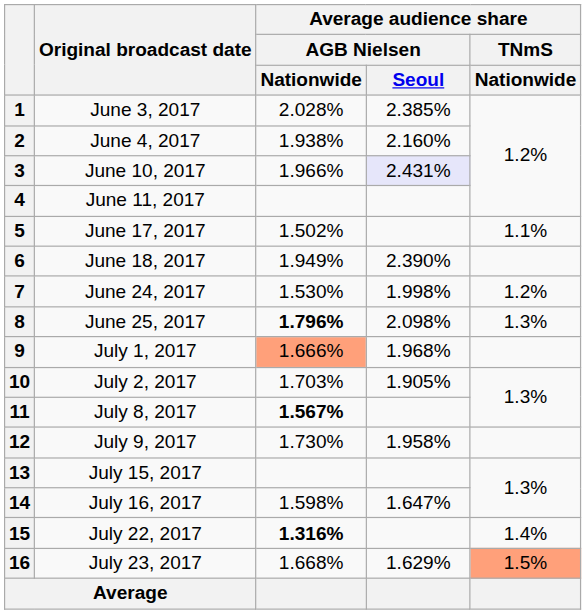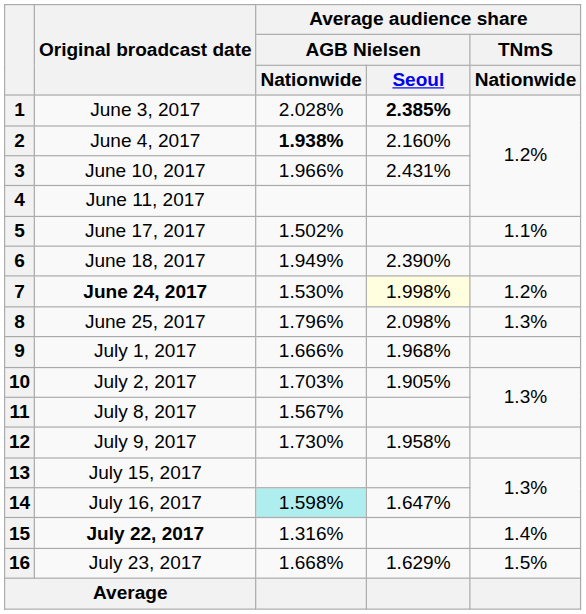(418, 110) normal -> (418, 110) bold
(311, 140) normal -> (311, 140) bold
(418, 170) lavender background -> (418, 170) no background
(145, 291) normal -> (145, 291) bold
(418, 291) no background -> (418, 291) lightyellow background
(311, 321) bold -> (311, 321) normal
(311, 351) lightsalmon background -> (311, 351) no background
(311, 412) bold -> (311, 412) normal
(311, 502) no background -> (311, 502) paleturquoise background
(145, 532) normal -> (145, 532) bold
(311, 532) bold -> (311, 532) normal
(525, 563) lightsalmon background -> (525, 563) no background
